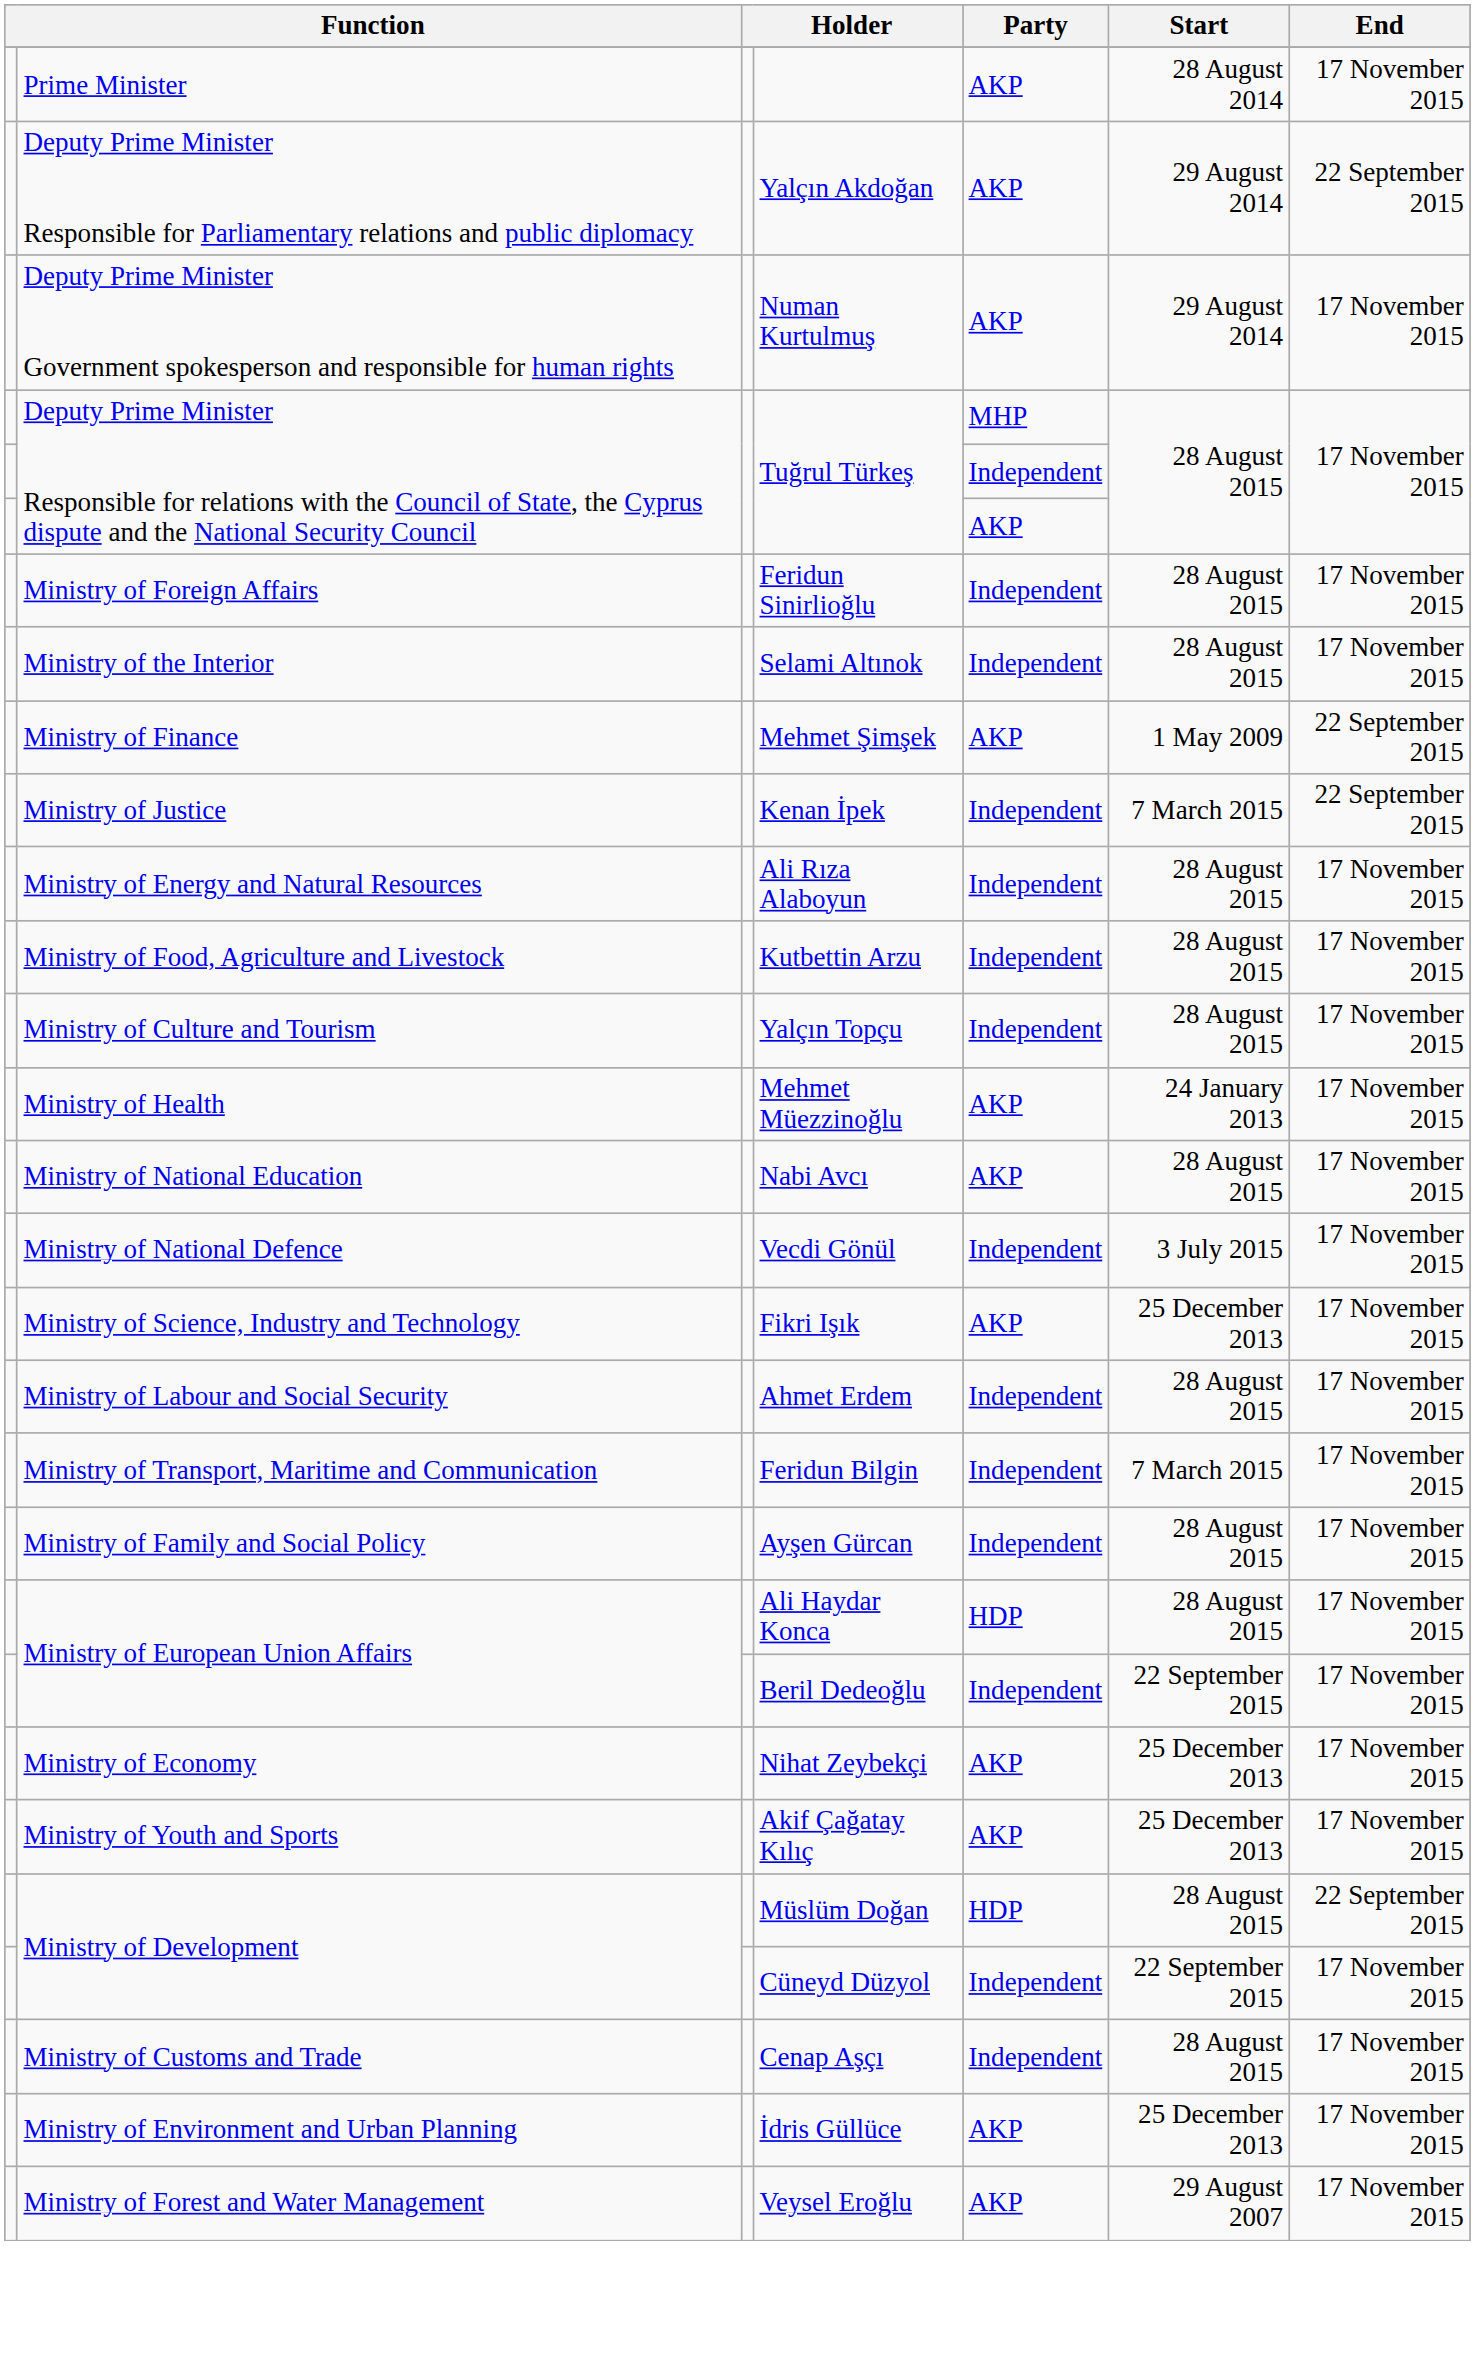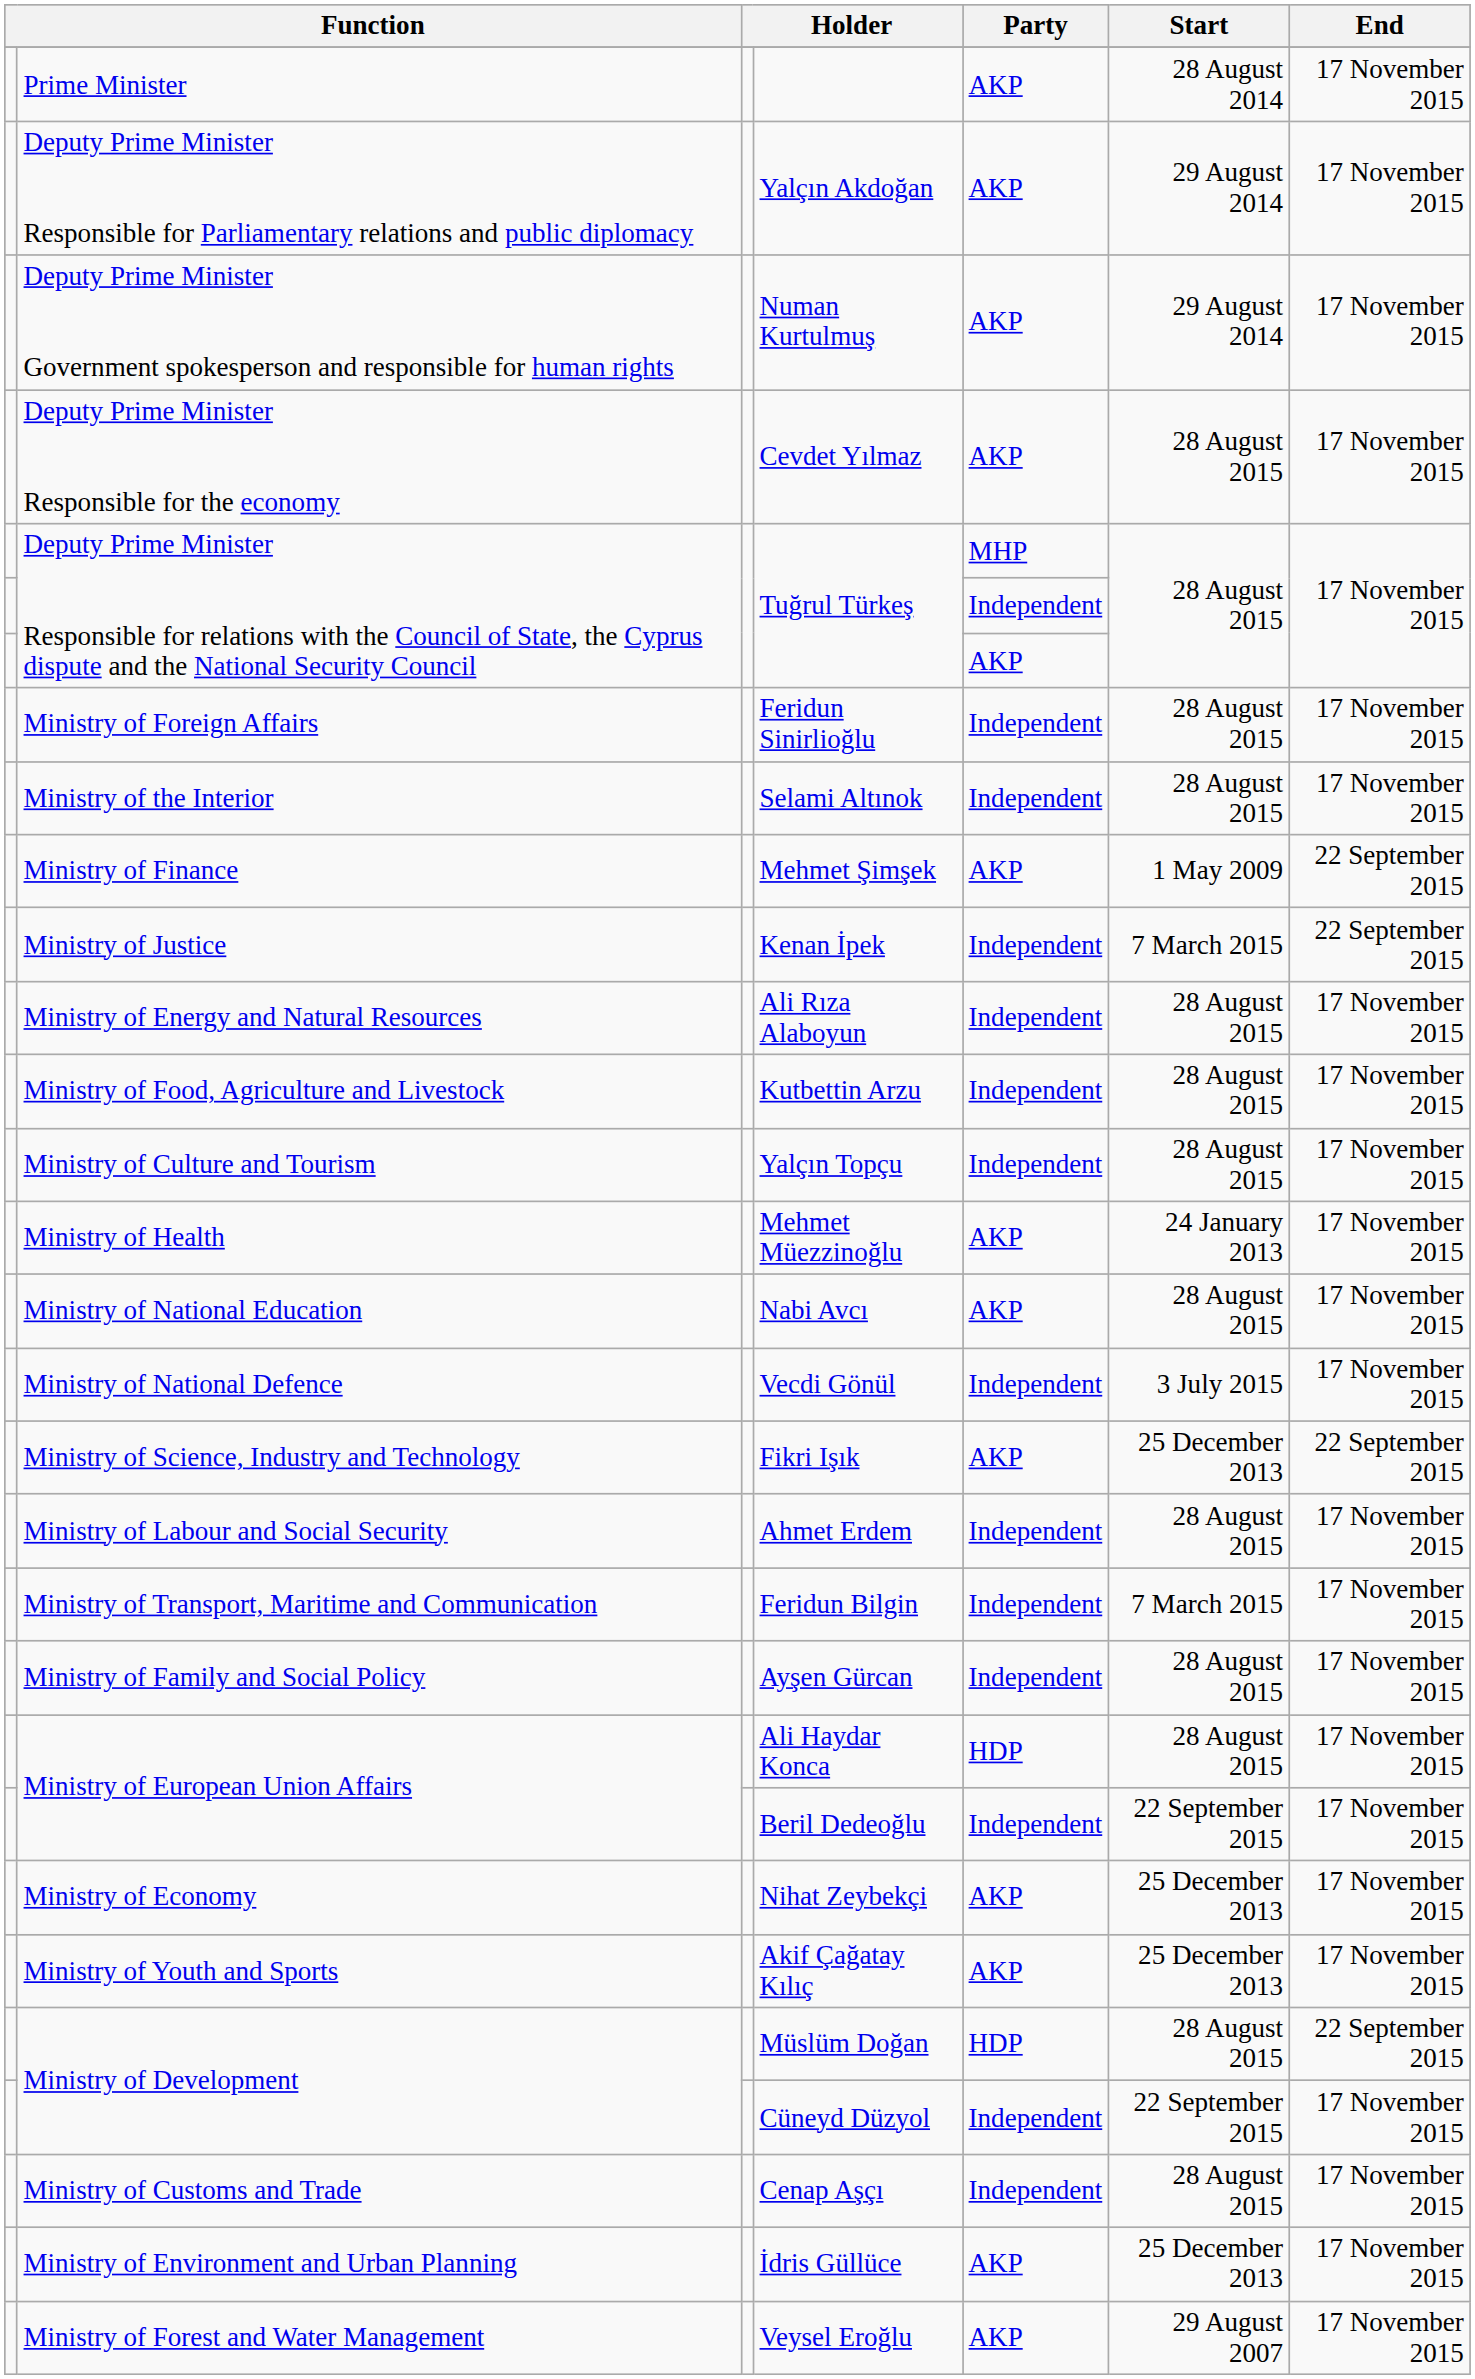(1389, 187) 22 September 2015 -> (1390, 187) 17 November 2015
+ row: (182, 456)
(1390, 1323) 17 November 2015 -> (1389, 1457) 22 September 2015
